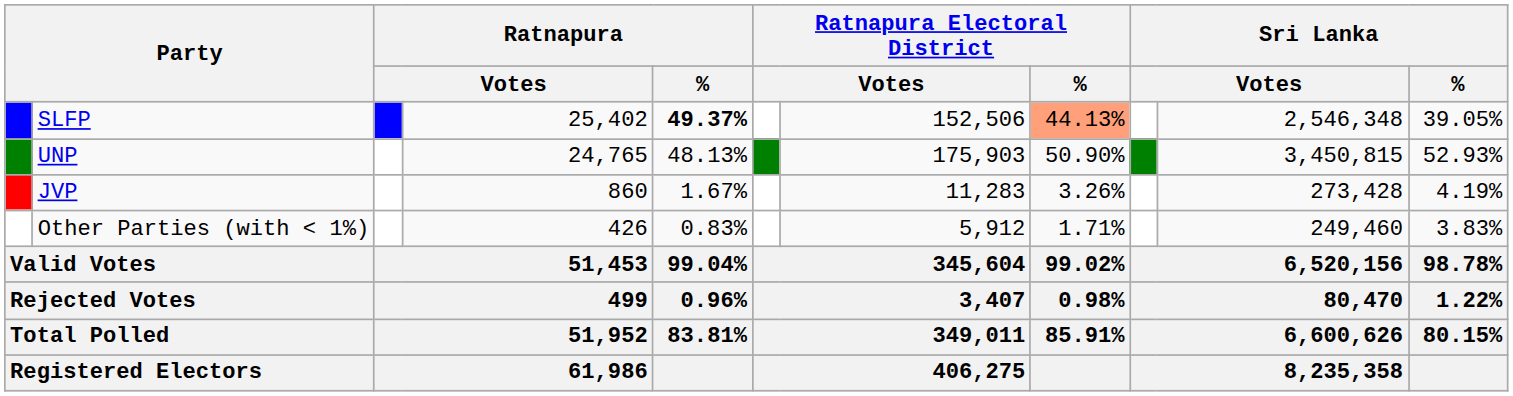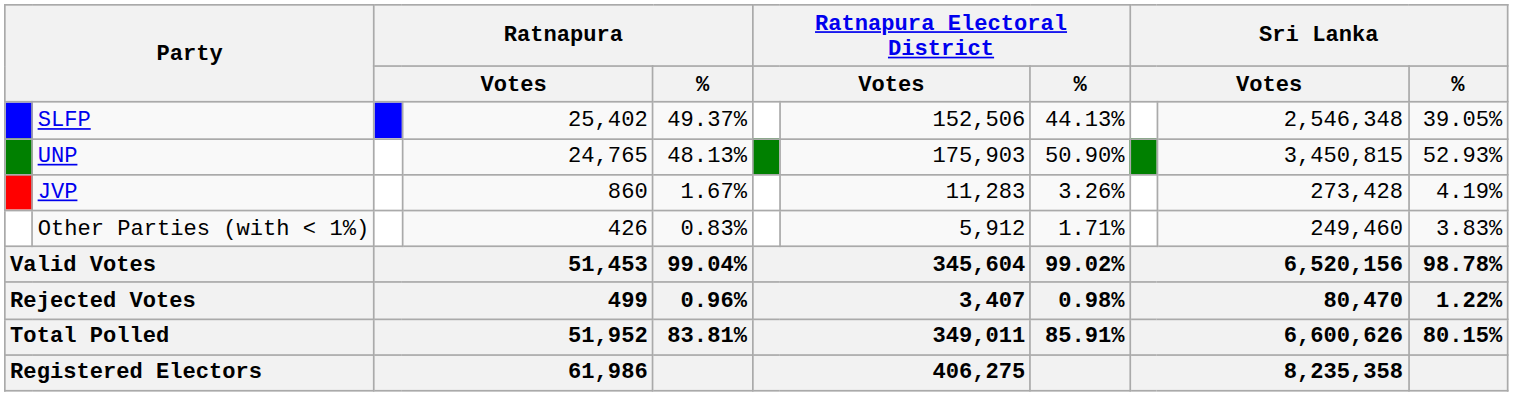(707, 120) bold -> (707, 120) normal
(1085, 120) lightsalmon background -> (1085, 120) no background
